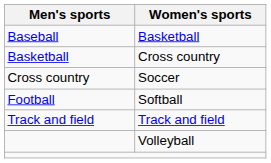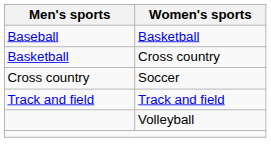- row: (160, 99)
